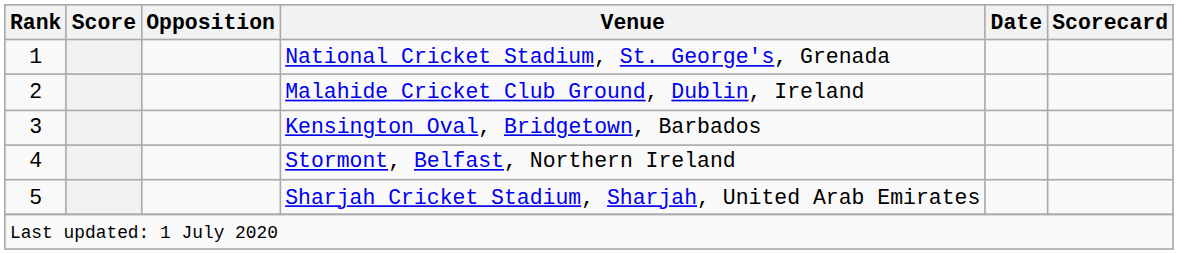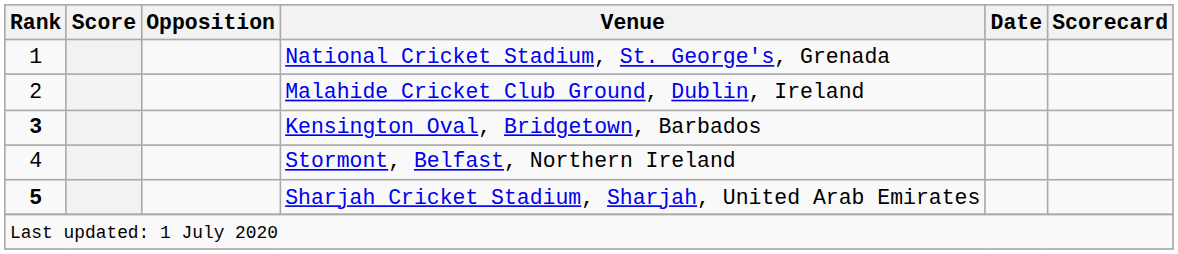(36, 127) normal -> (36, 127) bold
(36, 197) normal -> (36, 197) bold
